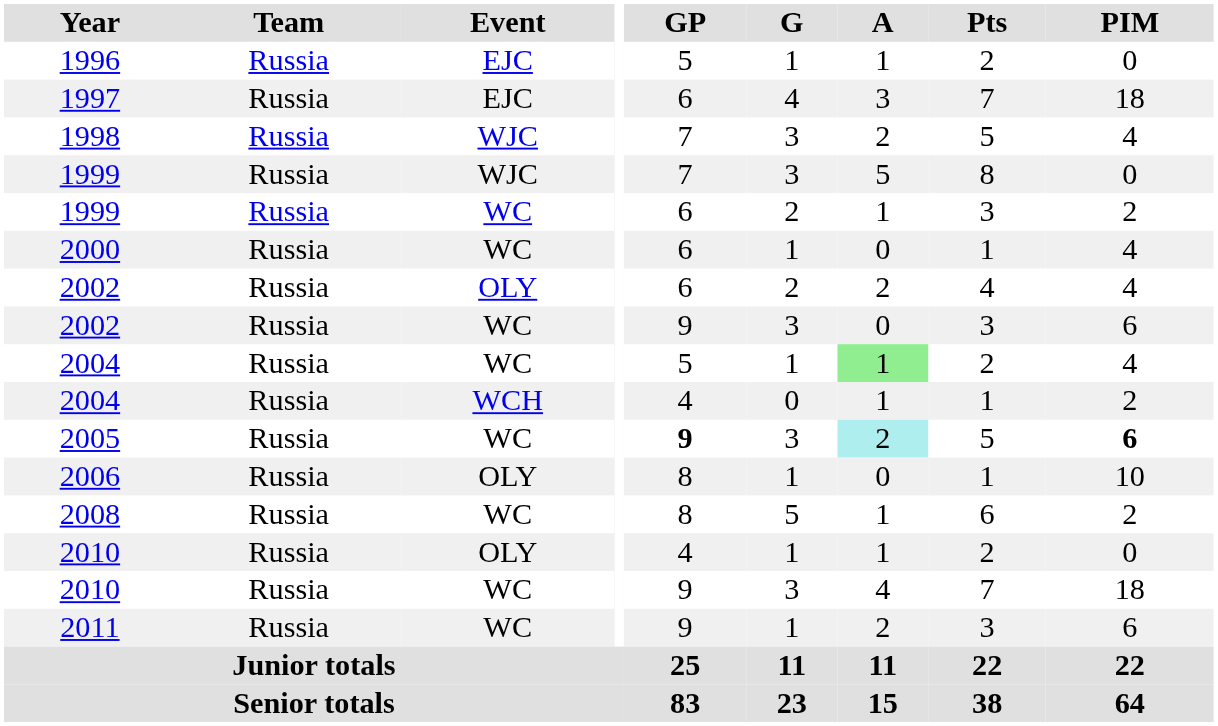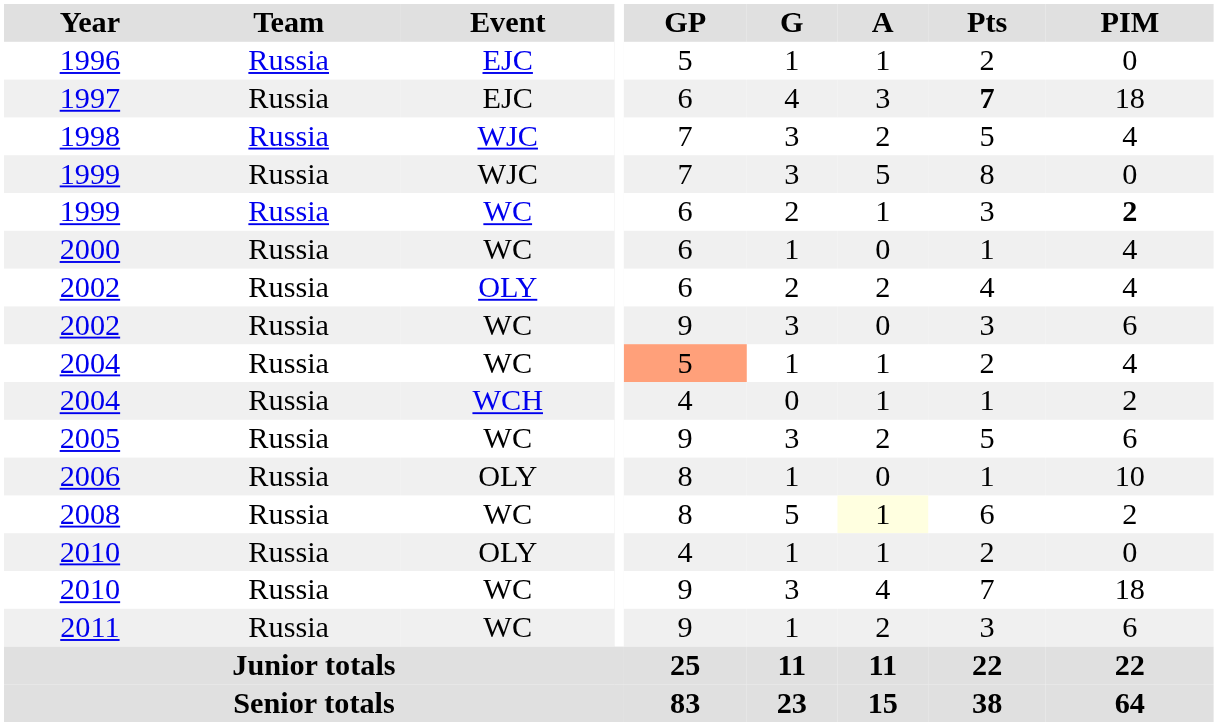(987, 98) normal -> (987, 98) bold
(1130, 211) normal -> (1130, 211) bold
(685, 362) no background -> (685, 362) lightsalmon background
(883, 362) lightgreen background -> (883, 362) no background
(685, 438) bold -> (685, 438) normal
(883, 438) paleturquoise background -> (883, 438) no background
(1130, 438) bold -> (1130, 438) normal
(883, 513) no background -> (883, 513) lightyellow background
